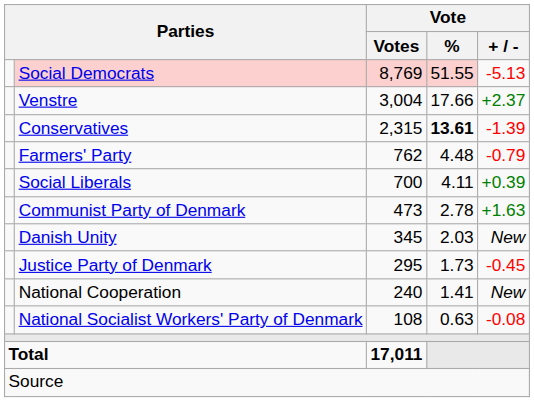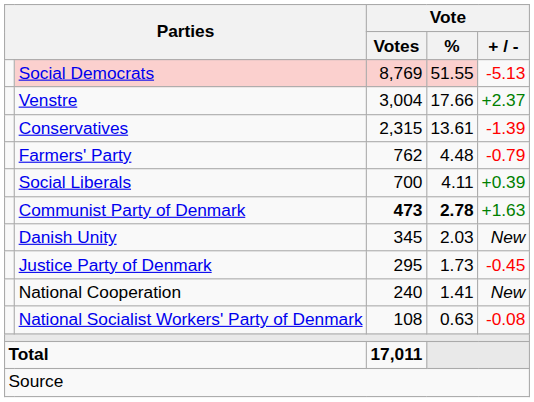(452, 127) bold -> (452, 127) normal
(408, 210) normal -> (408, 210) bold
(457, 210) normal -> (457, 210) bold
